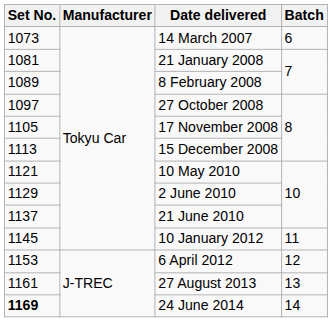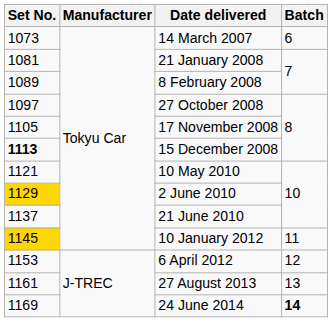(22, 149) normal -> (23, 149) bold
(23, 194) no background -> (23, 194) gold background
(23, 238) no background -> (23, 238) gold background
(23, 305) bold -> (23, 305) normal
(292, 305) normal -> (292, 305) bold
